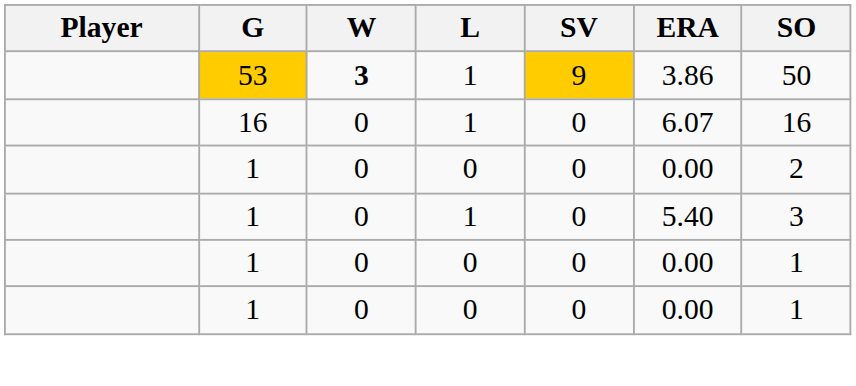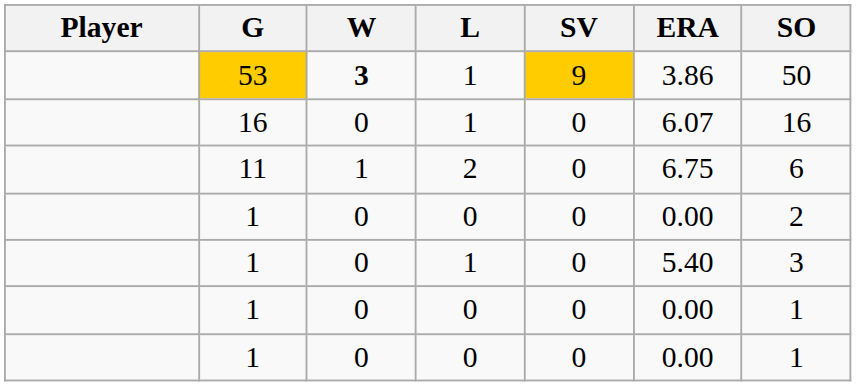+ row: (253, 168)
